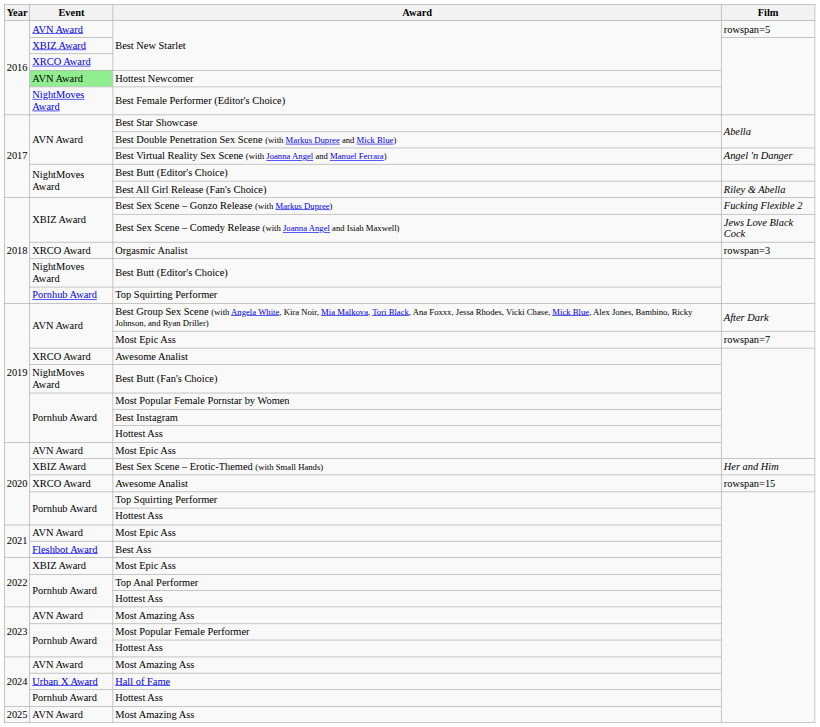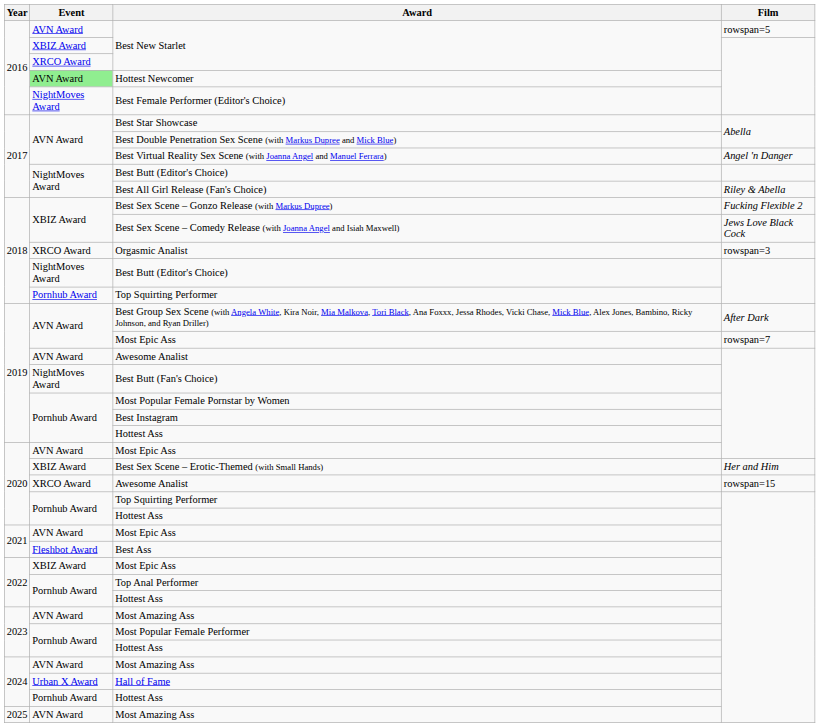(61, 356) XRCO Award -> (58, 356) AVN Award
